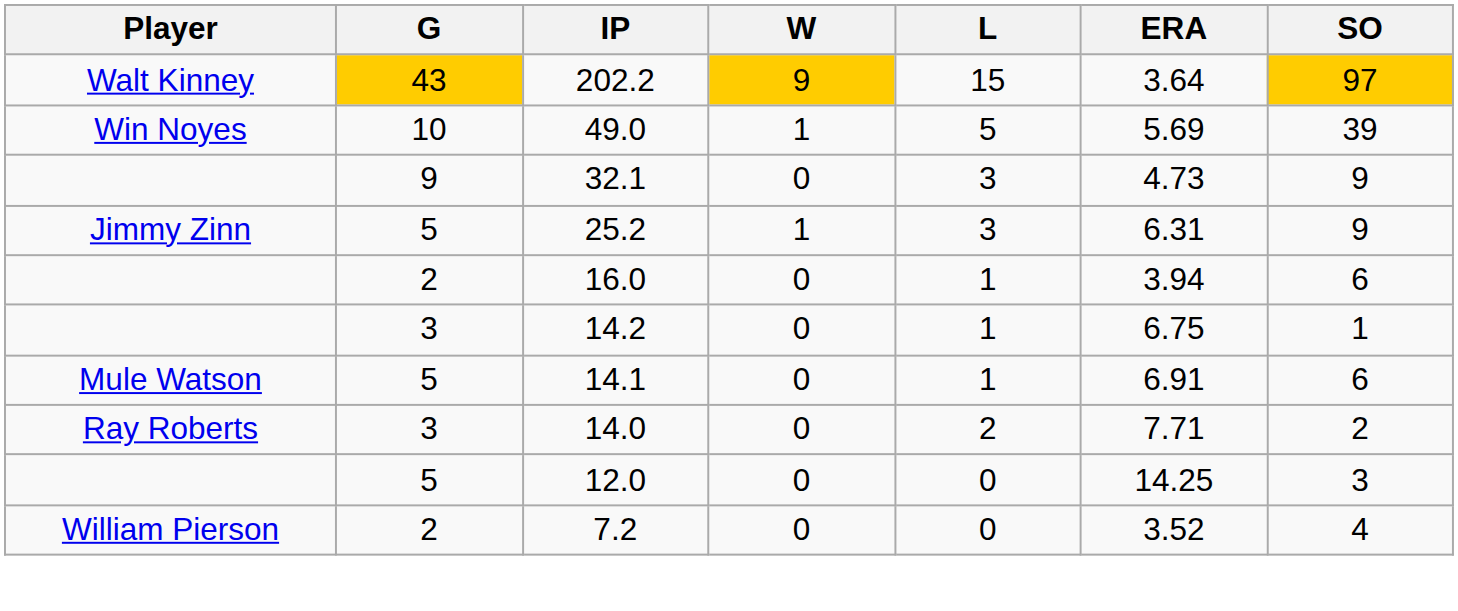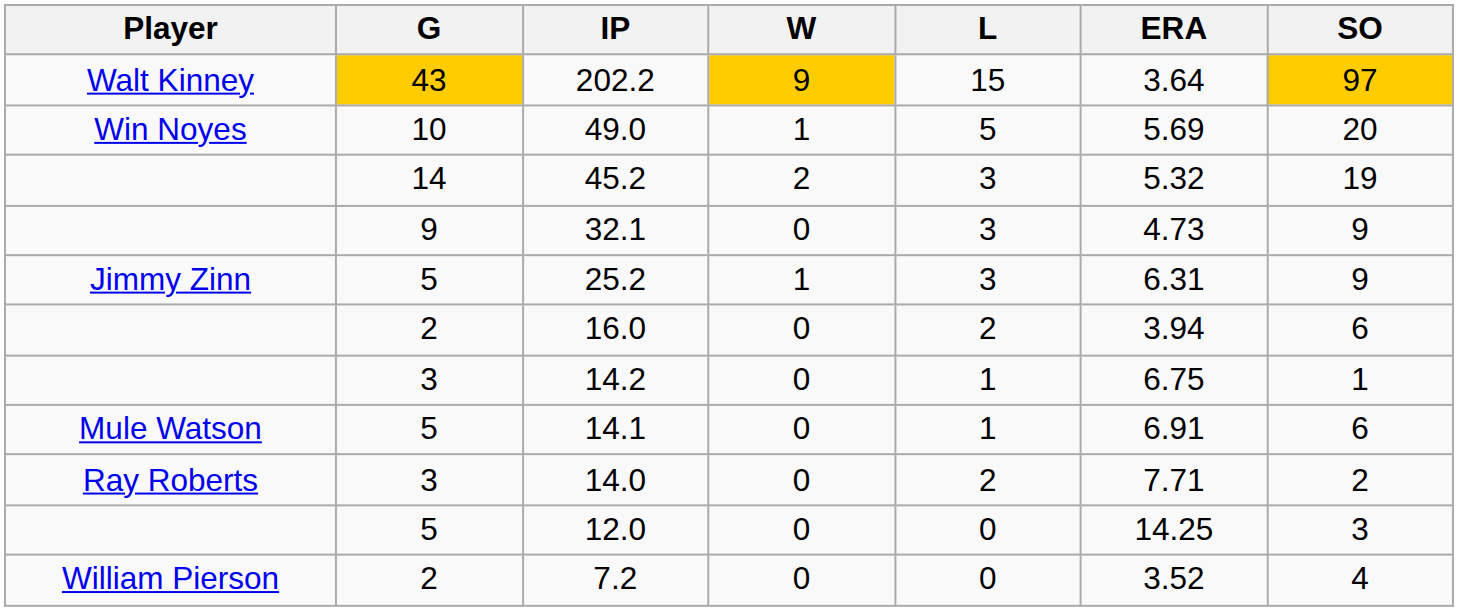(1360, 129) 39 -> (1360, 129) 20
+ row: (615, 179)
(988, 279) 1 -> (988, 329) 2
